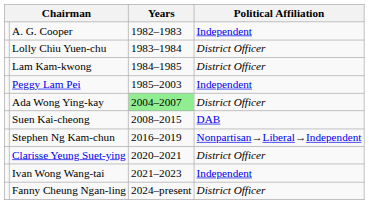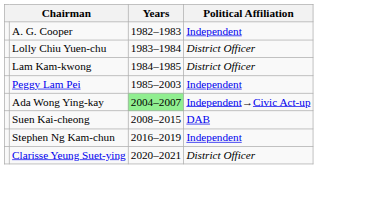(231, 102) District Officer -> (248, 102) Independent→Civic Act-up
(279, 137) Nonpartisan→Liberal→Independent -> (214, 137) Independent
- row: (58, 173)
- row: (69, 191)
